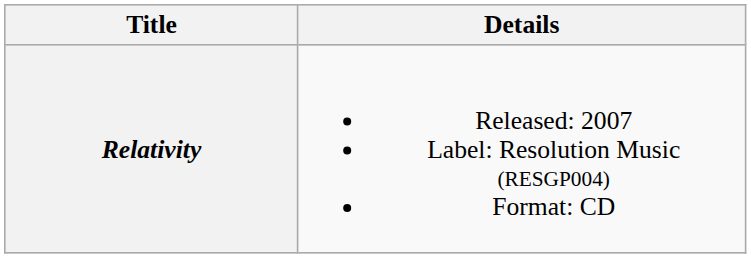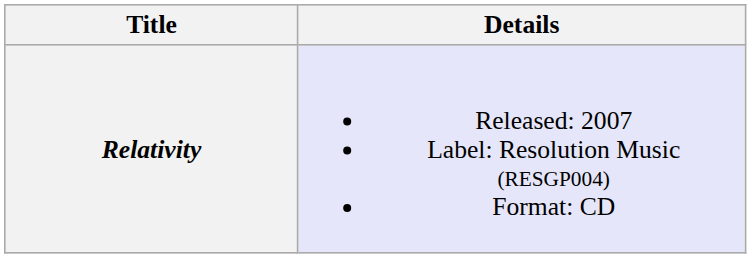(522, 163) no background -> (522, 163) lavender background
